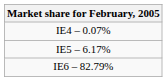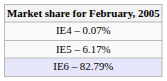(83, 66) no background -> (83, 66) lavender background
